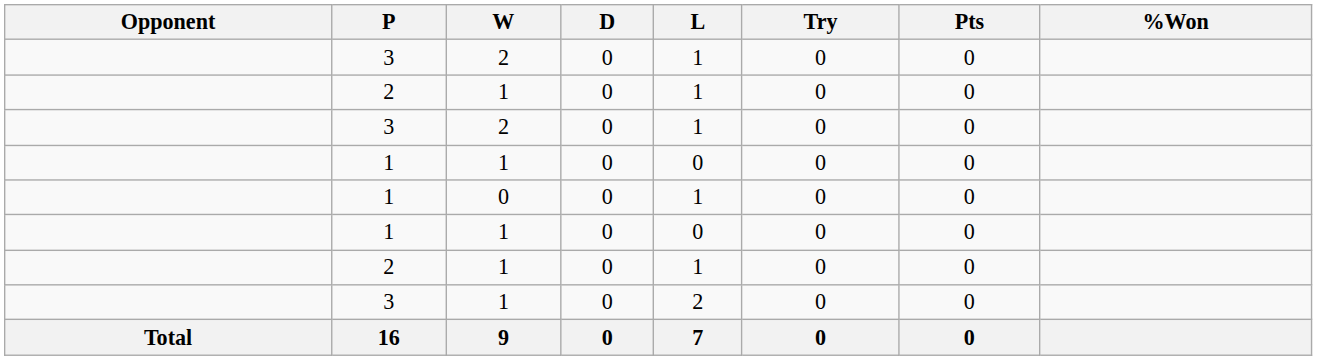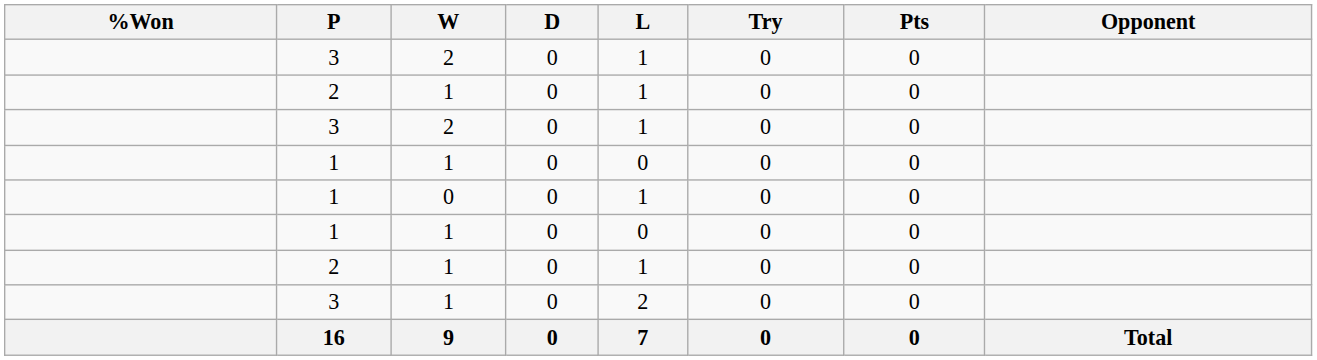columns swapped: (168, 22) <-> (1176, 22)
